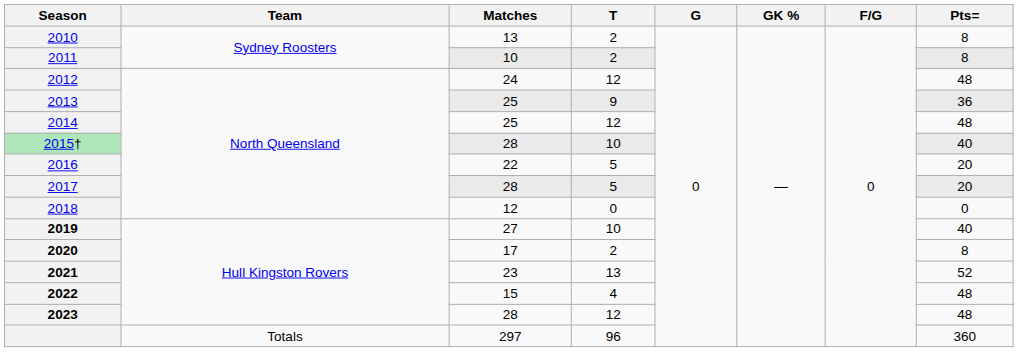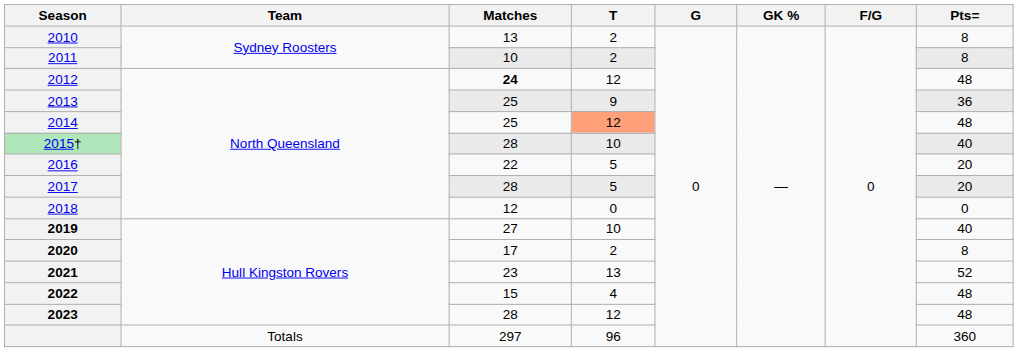(510, 80) normal -> (510, 80) bold
(613, 122) no background -> (613, 122) lightsalmon background
